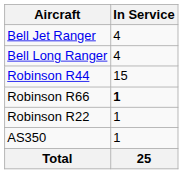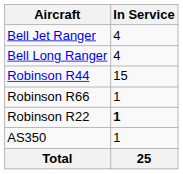(117, 96) bold -> (117, 96) normal
(117, 117) normal -> (117, 117) bold
